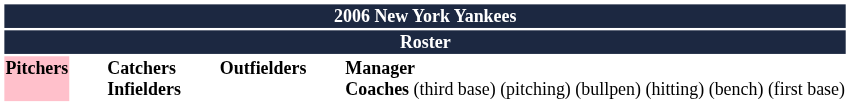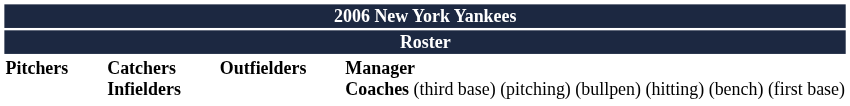(37, 67) pink background -> (37, 67) no background
